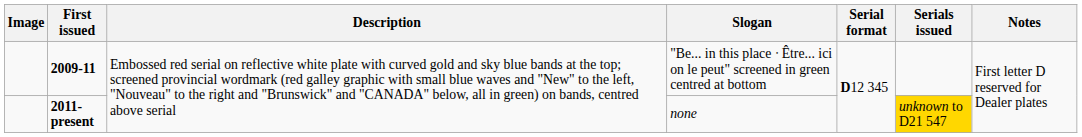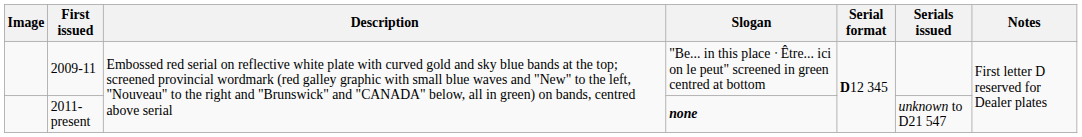(73, 68) bold -> (73, 68) normal
(72, 114) bold -> (70, 114) normal
(684, 114) normal -> (683, 114) bold
(931, 114) gold background -> (931, 114) no background
